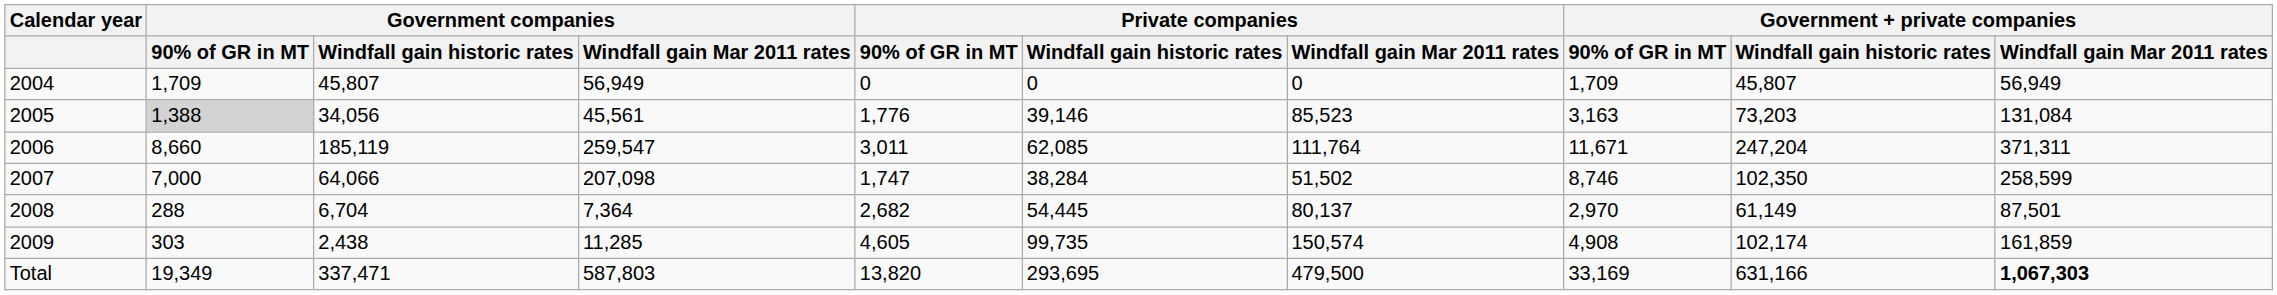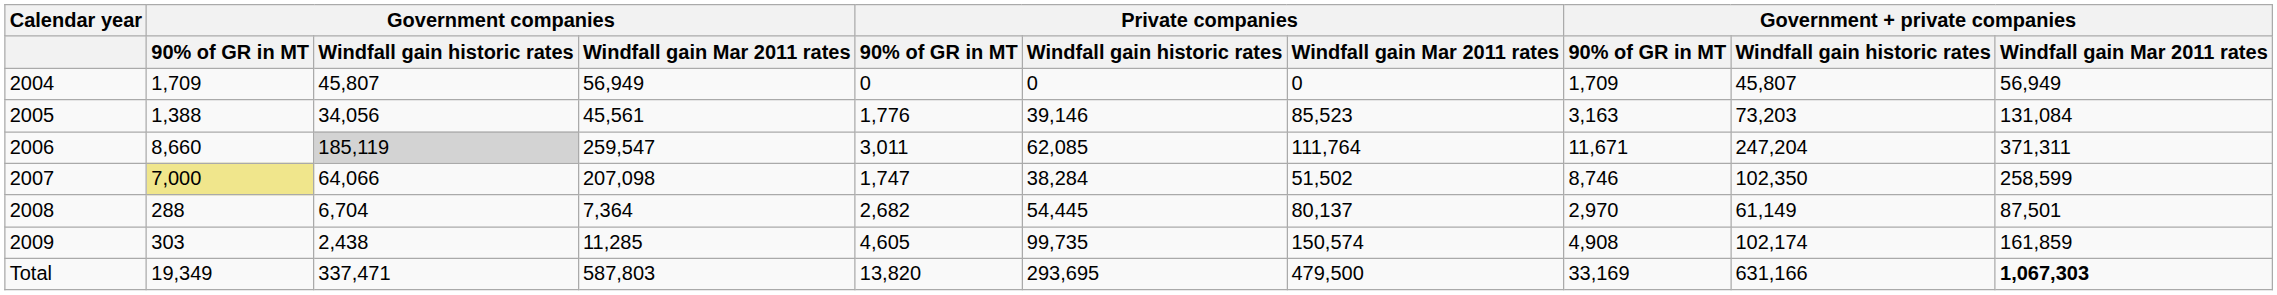(176, 115) lightgrey background -> (176, 115) no background
(354, 147) no background -> (354, 147) lightgrey background
(176, 178) no background -> (176, 178) khaki background
